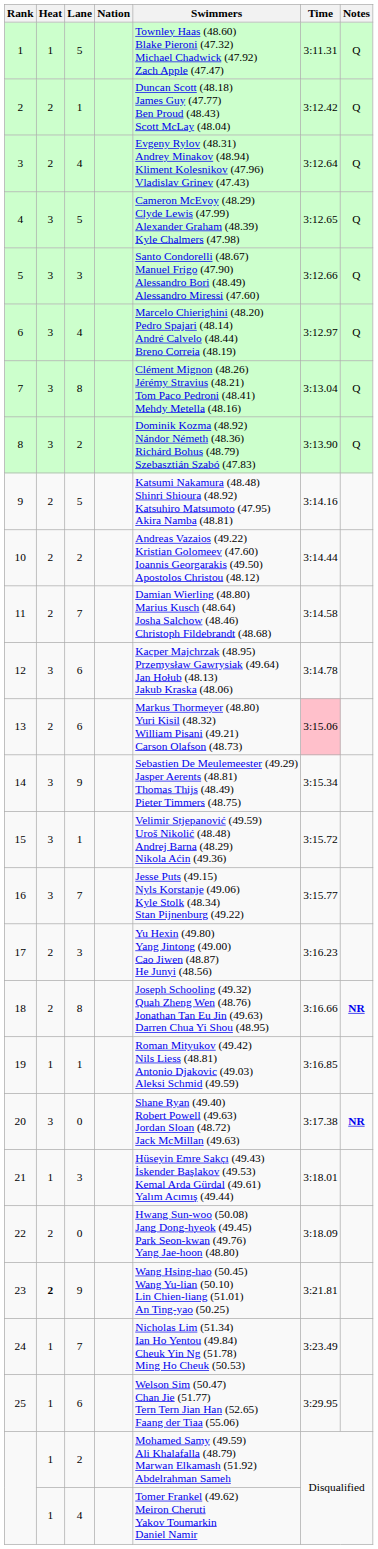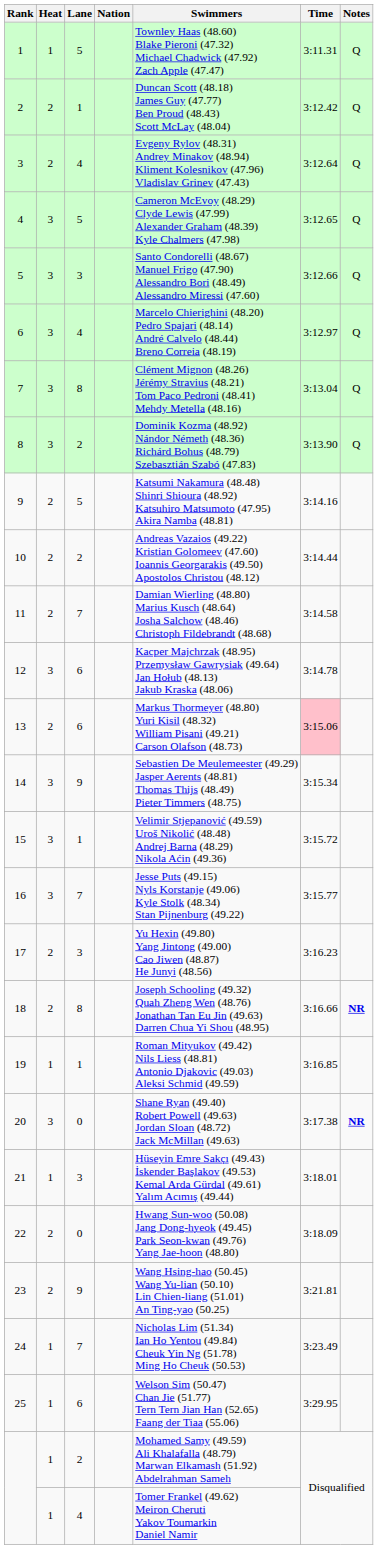(50, 1290) bold -> (50, 1290) normal
